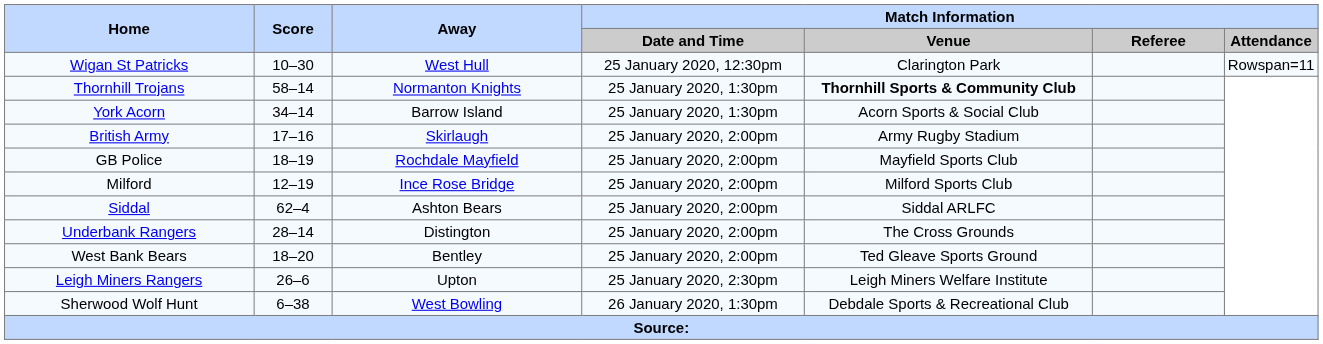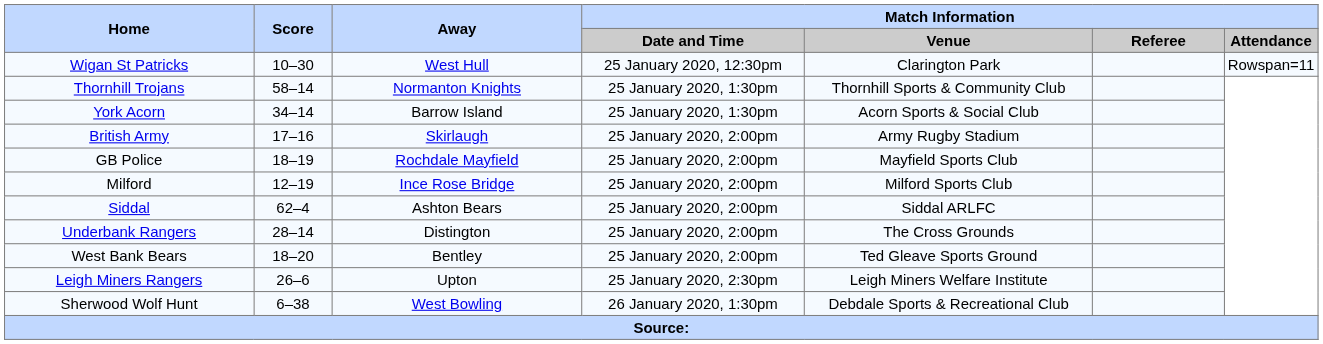(949, 88) bold -> (949, 88) normal
